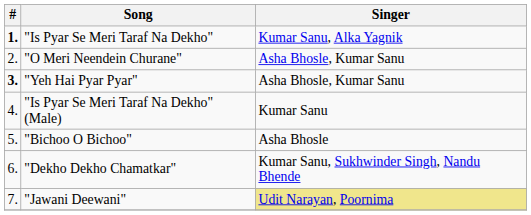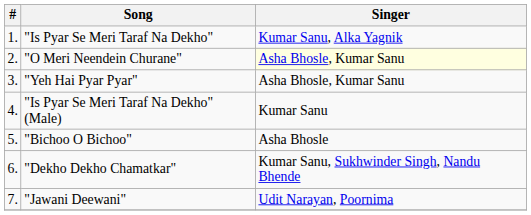(13, 37) bold -> (13, 37) normal
(331, 59) no background -> (331, 59) lightyellow background
(13, 80) bold -> (13, 80) normal
(326, 199) khaki background -> (326, 199) no background
